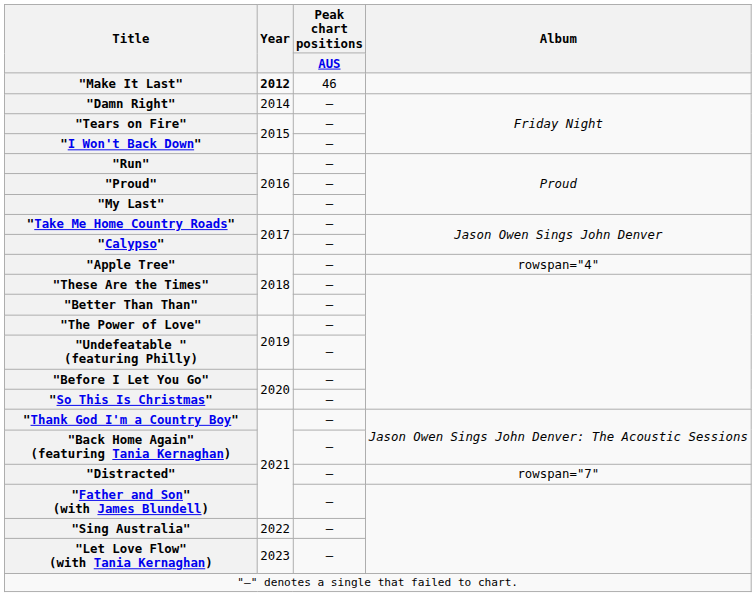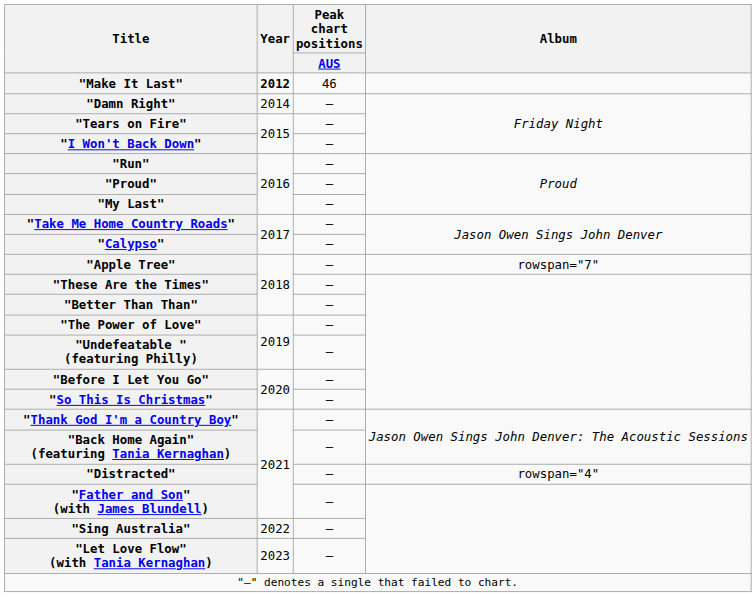(558, 264) rowspan="4" -> (558, 264) rowspan="7"
(558, 474) rowspan="7" -> (558, 474) rowspan="4"
